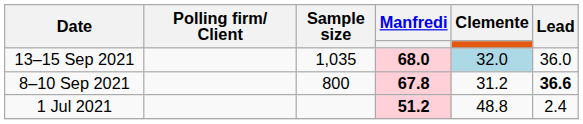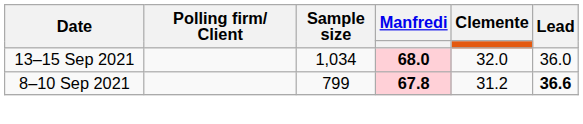(336, 60) 1,035 -> (336, 60) 1,034
(492, 60) lightblue background -> (492, 60) no background
(336, 83) 800 -> (336, 83) 799
- row: (74, 106)
